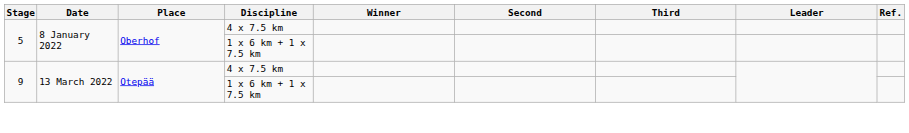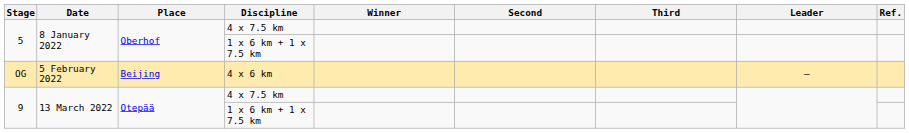+ row: (21, 74)
